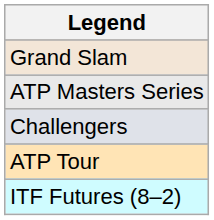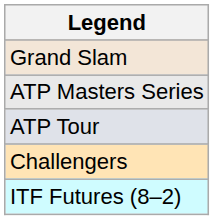(69, 127) Challengers -> (55, 127) ATP Tour
(55, 162) ATP Tour -> (69, 162) Challengers
